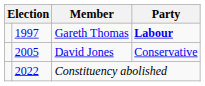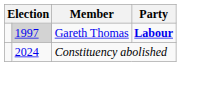(27, 33) no background -> (27, 33) lightgrey background
- row: (84, 52)
(27, 71) 2022 -> (27, 52) 2024
